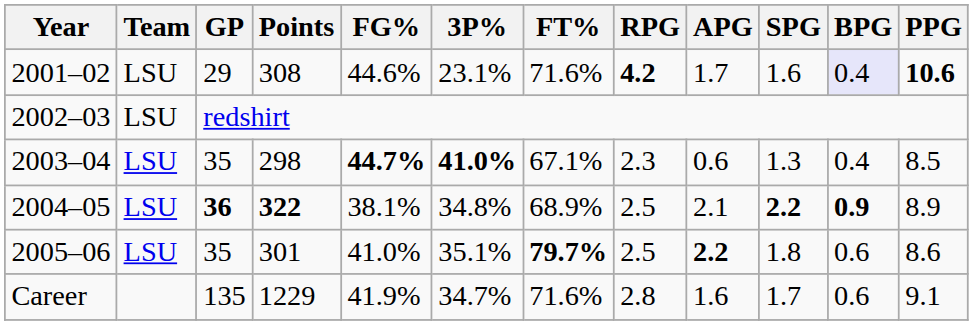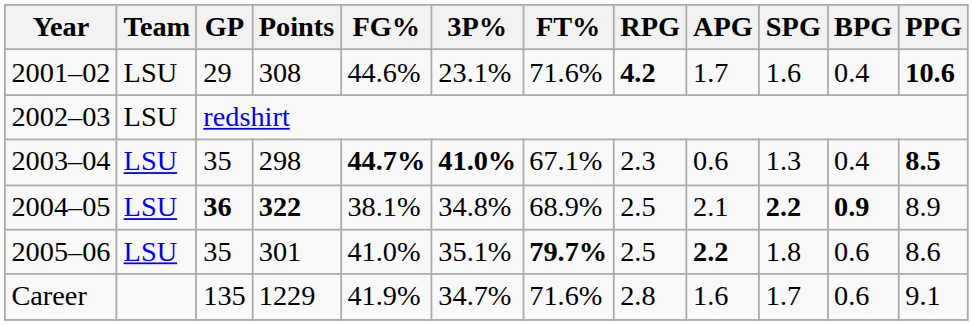(852, 71) lavender background -> (852, 71) no background
(923, 161) normal -> (923, 161) bold
